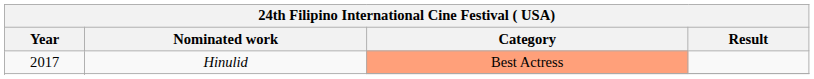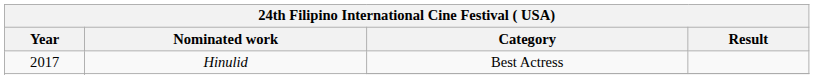(527, 62) lightsalmon background -> (527, 62) no background
